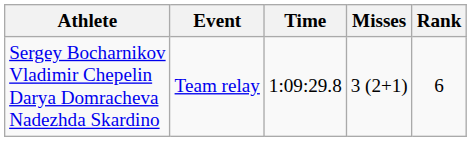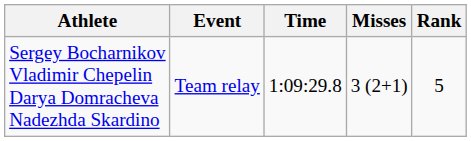(439, 86) 6 -> (439, 86) 5
